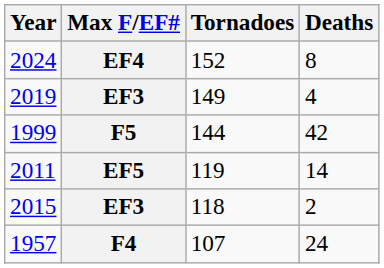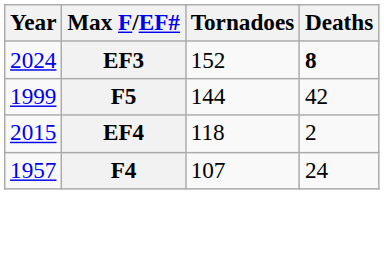(124, 59) EF4 -> (124, 59) EF3
(311, 59) normal -> (311, 59) bold
- row: (33, 96)
- row: (33, 170)
(124, 206) EF3 -> (124, 133) EF4
